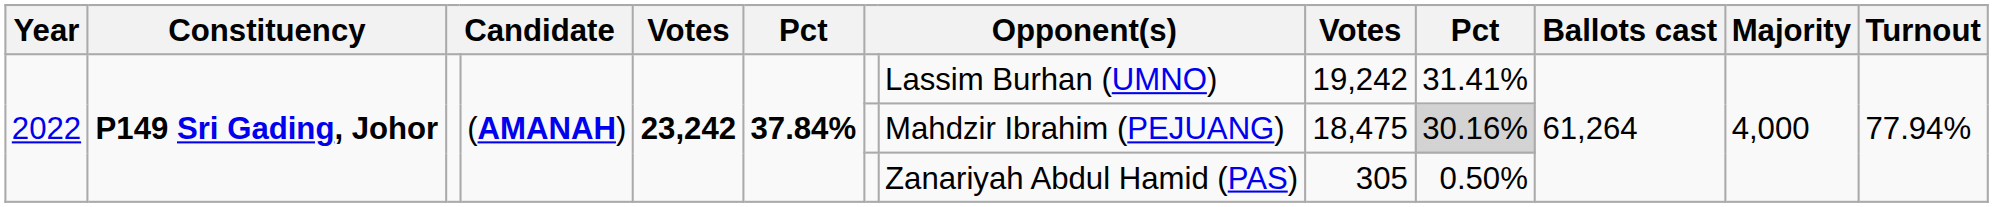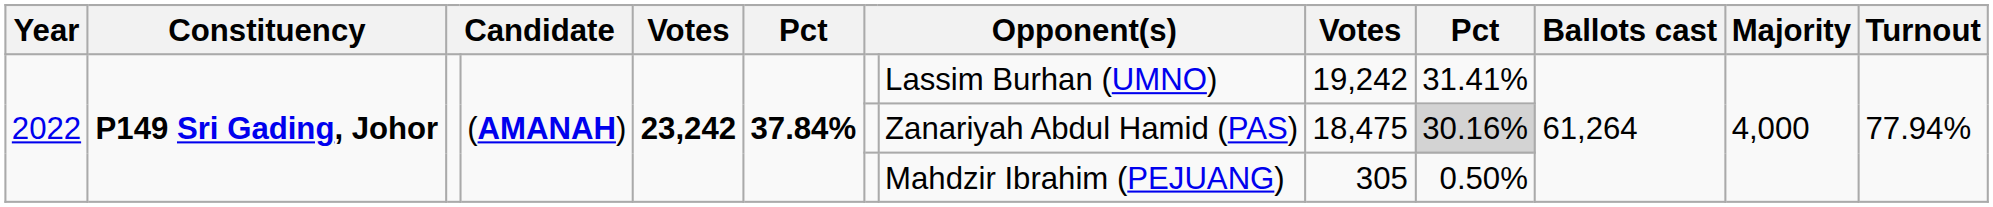(1085, 128) Mahdzir Ibrahim (PEJUANG) -> (1092, 128) Zanariyah Abdul Hamid (PAS)
(1092, 178) Zanariyah Abdul Hamid (PAS) -> (1085, 178) Mahdzir Ibrahim (PEJUANG)
